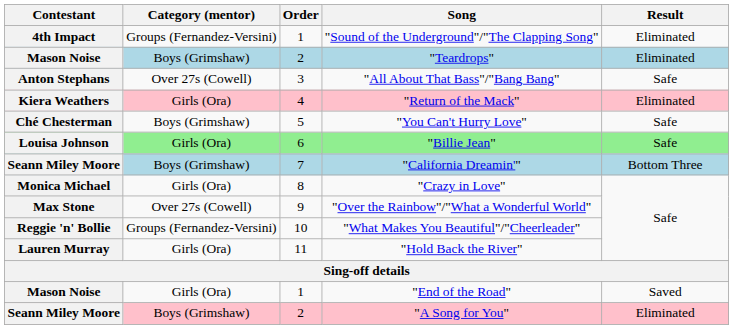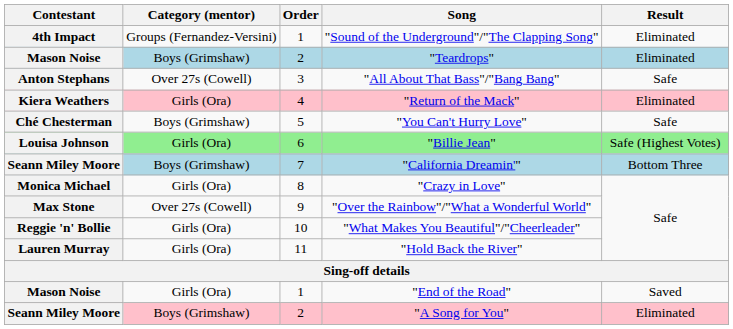(665, 143) Safe -> (665, 143) Safe (Highest Votes)
(201, 228) Groups (Fernandez-Versini) -> (201, 228) Girls (Ora)
